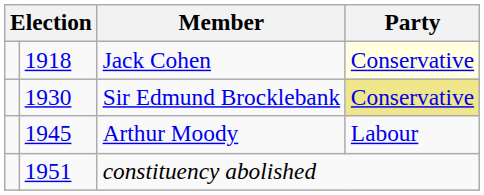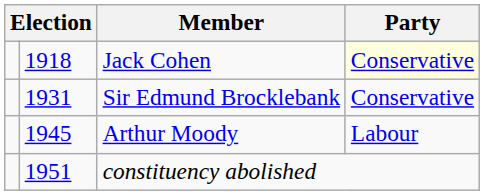(48, 97) 1930 -> (48, 97) 1931
(412, 97) khaki background -> (412, 97) no background
